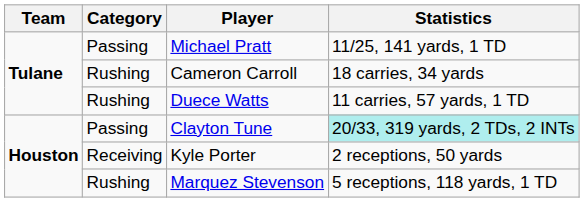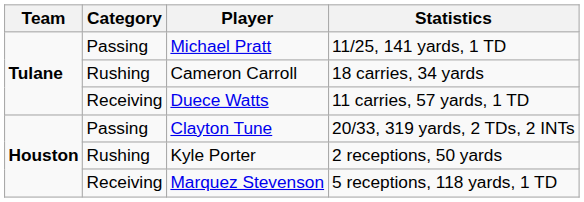(118, 100) Rushing -> (124, 100) Receiving
(453, 128) paleturquoise background -> (453, 128) no background
(124, 155) Receiving -> (118, 155) Rushing
(118, 182) Rushing -> (124, 182) Receiving
